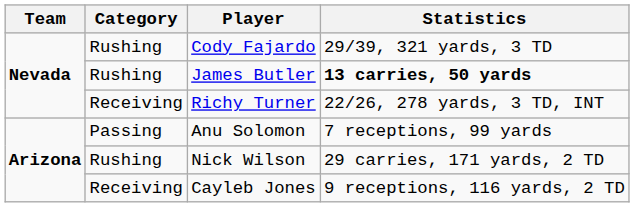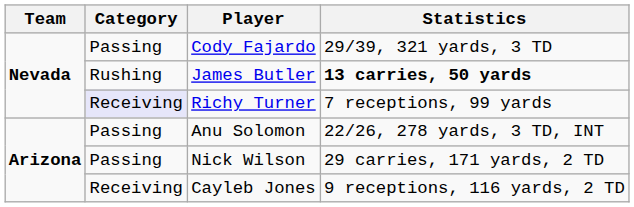(126, 47) Rushing -> (126, 47) Passing
(136, 104) no background -> (136, 104) lavender background
(464, 104) 22/26, 278 yards, 3 TD, INT -> (438, 104) 7 receptions, 99 yards
(438, 132) 7 receptions, 99 yards -> (464, 132) 22/26, 278 yards, 3 TD, INT
(126, 160) Rushing -> (126, 160) Passing
